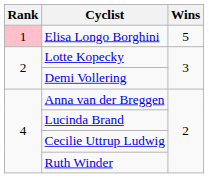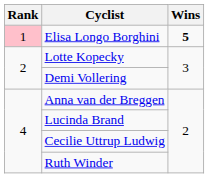(186, 36) normal -> (186, 36) bold
